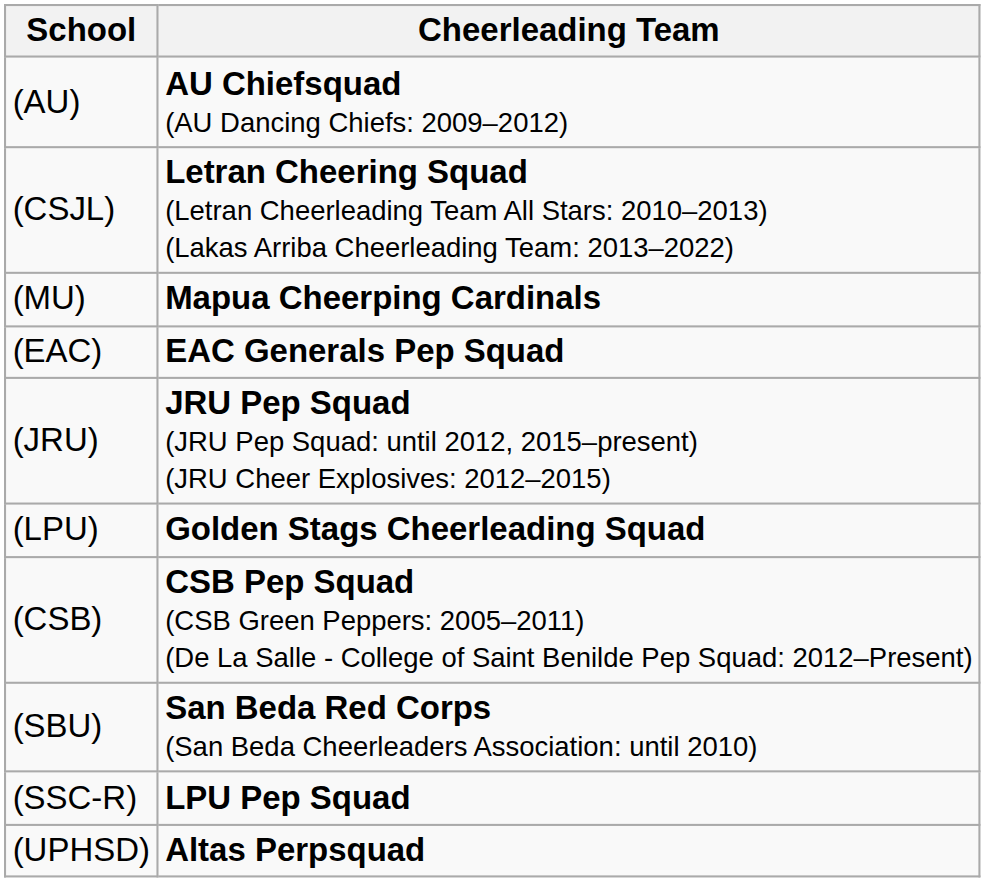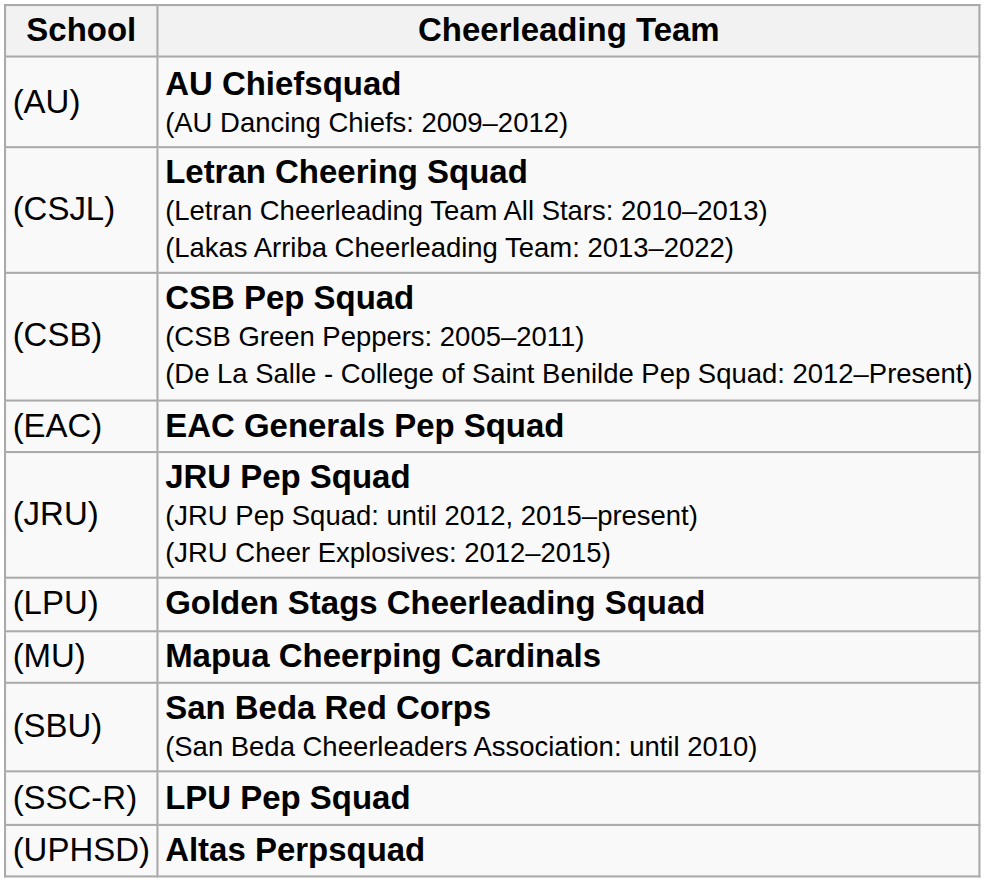rows swapped: (57, 619) <-> (49, 298)
